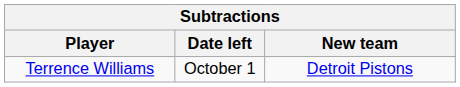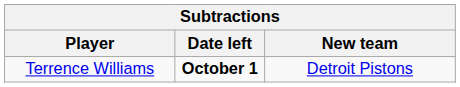(220, 69) normal -> (220, 69) bold
